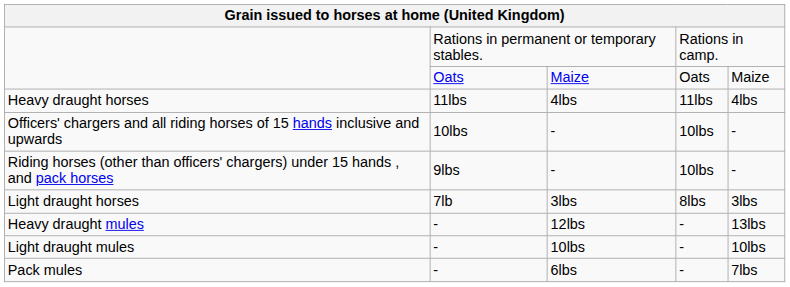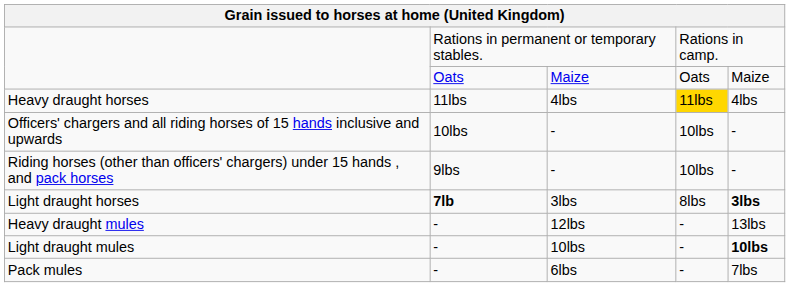(696, 100) no background -> (696, 100) gold background
(443, 201) normal -> (444, 201) bold
(744, 201) normal -> (746, 201) bold
(748, 247) normal -> (750, 247) bold
